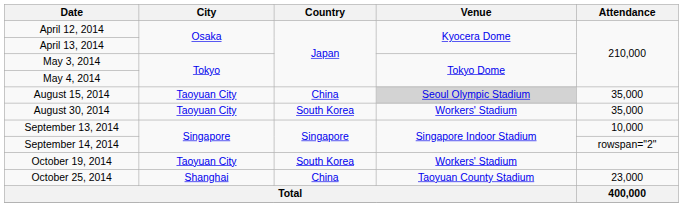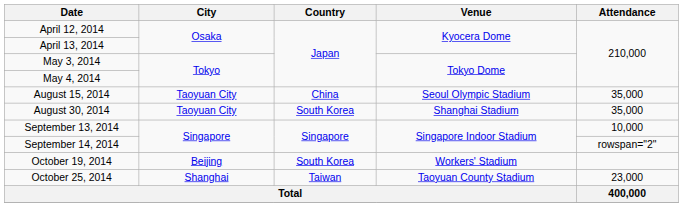(476, 95) lightgrey background -> (476, 95) no background
(476, 111) Workers' Stadium -> (476, 111) Shanghai Stadium
(207, 161) Taoyuan City -> (207, 161) Beijing
(325, 177) China -> (325, 177) Taiwan
